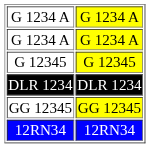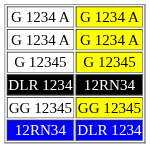(109, 85) DLR 1234 -> (109, 85) 12RN34
(109, 130) 12RN34 -> (109, 130) DLR 1234
